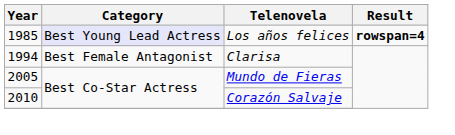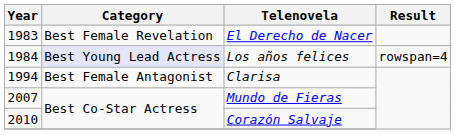+ row: (300, 36)
(23, 36) 1985 -> (23, 56) 1984
(390, 36) bold -> (413, 56) normal
(23, 77) 2005 -> (23, 98) 2007
